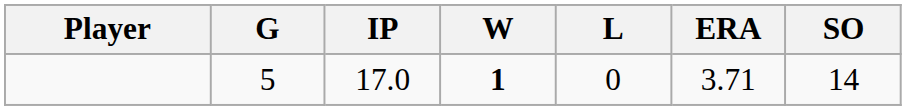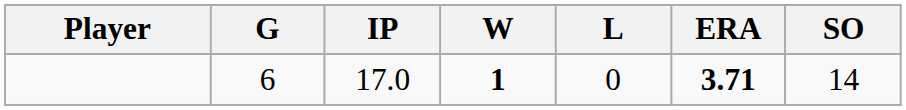(267, 79) 5 -> (267, 79) 6
(728, 79) normal -> (728, 79) bold
